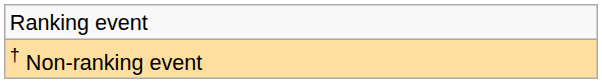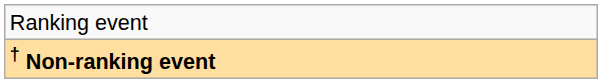(106, 59) normal -> (113, 59) bold
